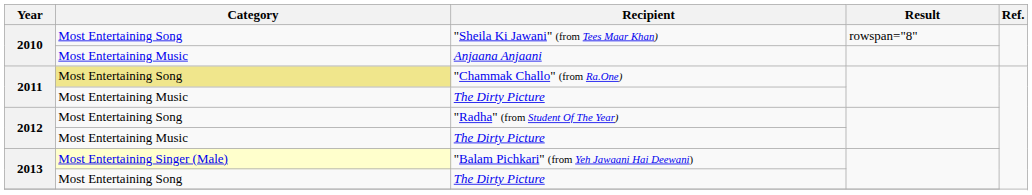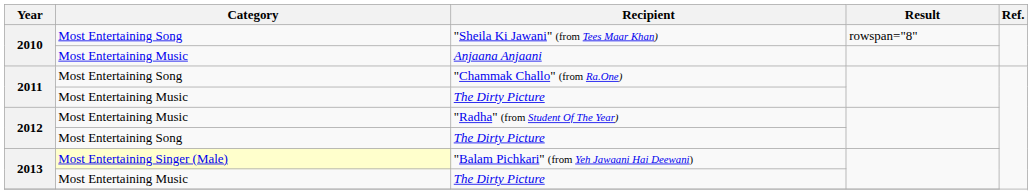(120, 76) khaki background -> (120, 76) no background
(120, 117) Most Entertaining Song -> (123, 117) Most Entertaining Music
(123, 138) Most Entertaining Music -> (120, 138) Most Entertaining Song
(120, 179) Most Entertaining Song -> (123, 179) Most Entertaining Music
